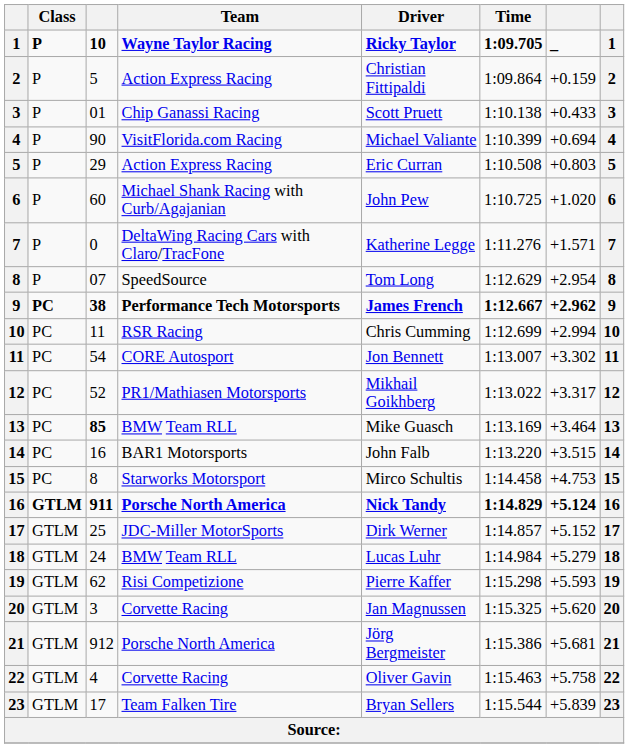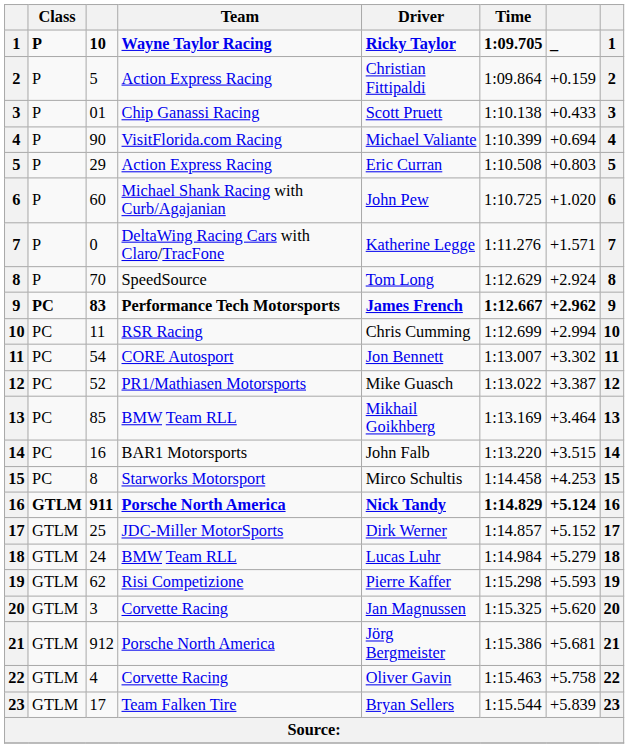(98, 279) 07 -> (98, 279) 70
(573, 279) +2.954 -> (573, 279) +2.924
(98, 305) 38 -> (98, 305) 83
(400, 392) Mikhail Goikhberg -> (409, 383) Mike Guasch
(573, 392) +3.317 -> (573, 383) +3.387
(98, 427) bold -> (98, 418) normal
(409, 427) Mike Guasch -> (400, 418) Mikhail Goikhberg
(573, 479) +4.753 -> (573, 479) +4.253
